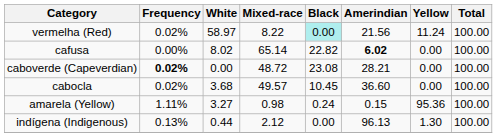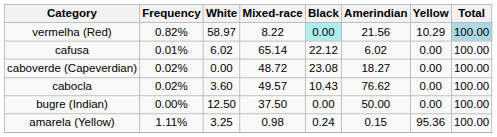(171, 31) 0.02% -> (171, 31) 0.82%
(431, 31) 11.24 -> (431, 31) 10.29
(472, 31) no background -> (472, 31) lightblue background
(171, 50) 0.00% -> (171, 50) 0.01%
(222, 50) 8.02 -> (222, 50) 6.02
(323, 50) 22.82 -> (323, 50) 22.12
(376, 50) bold -> (376, 50) normal
(171, 68) bold -> (171, 68) normal
(376, 68) 28.21 -> (376, 68) 18.27
(222, 86) 3.68 -> (222, 86) 3.60
(323, 86) 10.45 -> (323, 86) 10.43
(376, 86) 36.60 -> (376, 86) 76.62
+ row: (72, 104)
(222, 104) 3.27 -> (222, 123) 3.25
- row: (72, 123)
